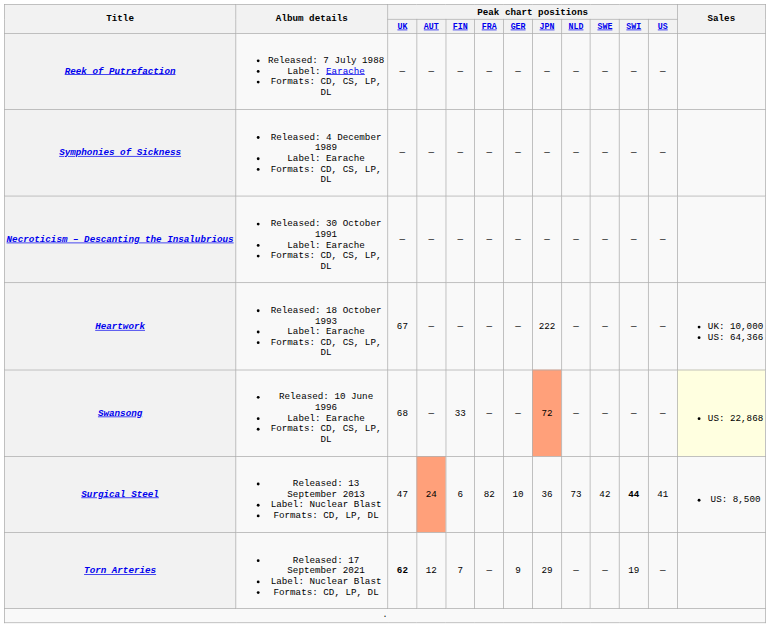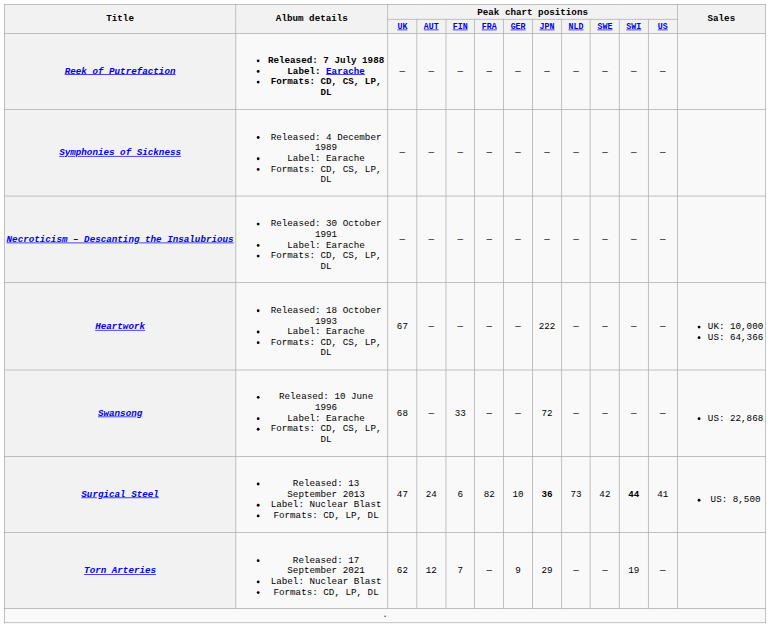(312, 77) normal -> (312, 77) bold
(547, 413) lightsalmon background -> (547, 413) no background
(721, 418) lightyellow background -> (721, 418) no background
(431, 495) lightsalmon background -> (431, 495) no background
(547, 495) normal -> (547, 495) bold
(402, 571) bold -> (402, 571) normal
